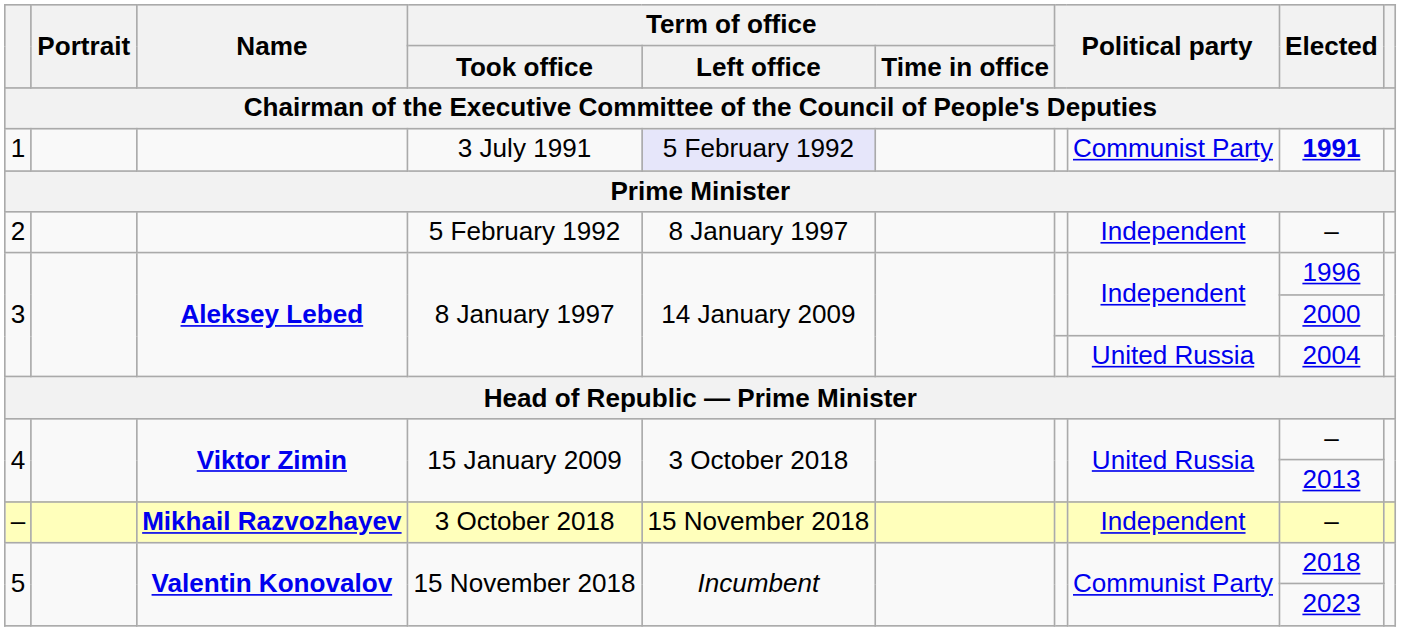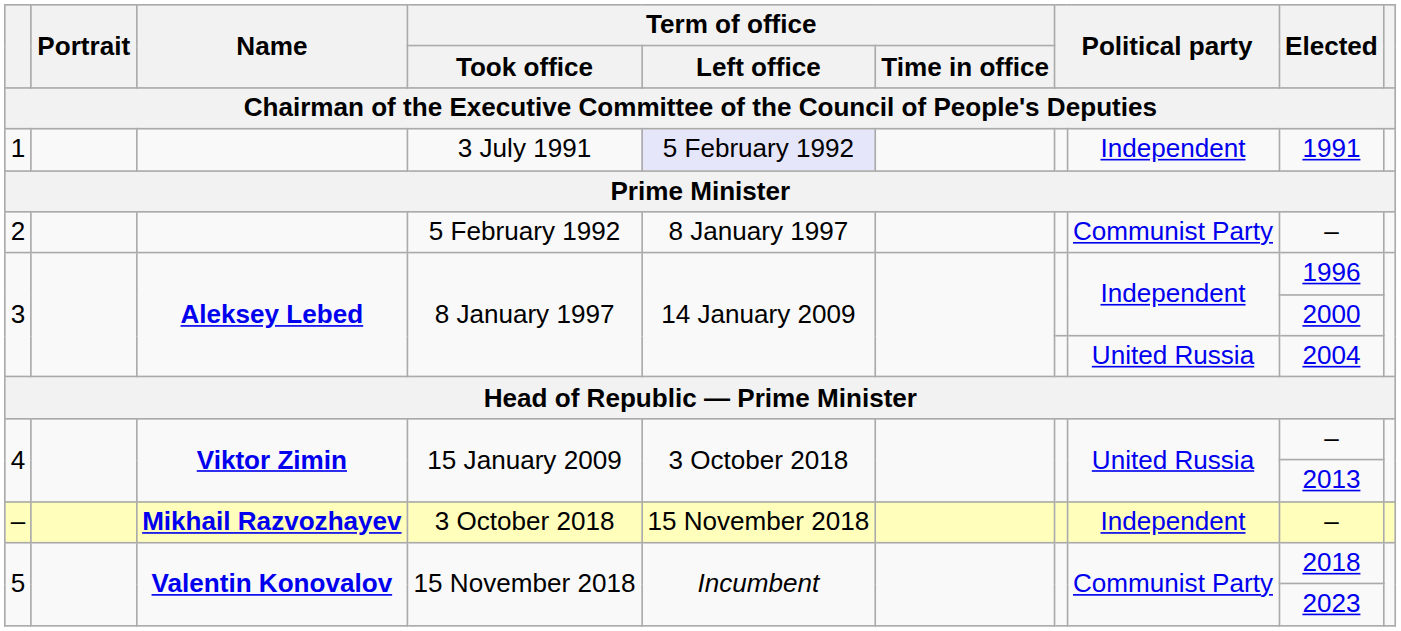(1173, 149) Communist Party -> (1173, 149) Independent
(1331, 149) bold -> (1331, 149) normal
(1173, 231) Independent -> (1173, 231) Communist Party
